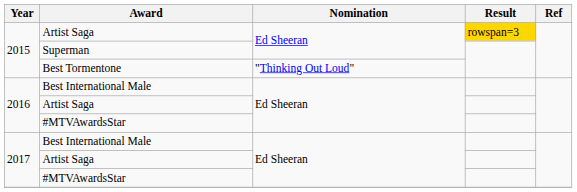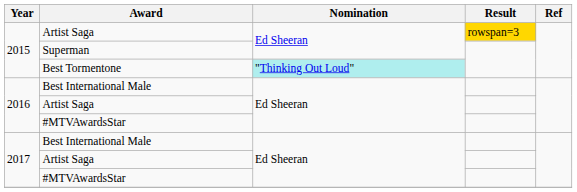(305, 68) no background -> (305, 68) paleturquoise background
